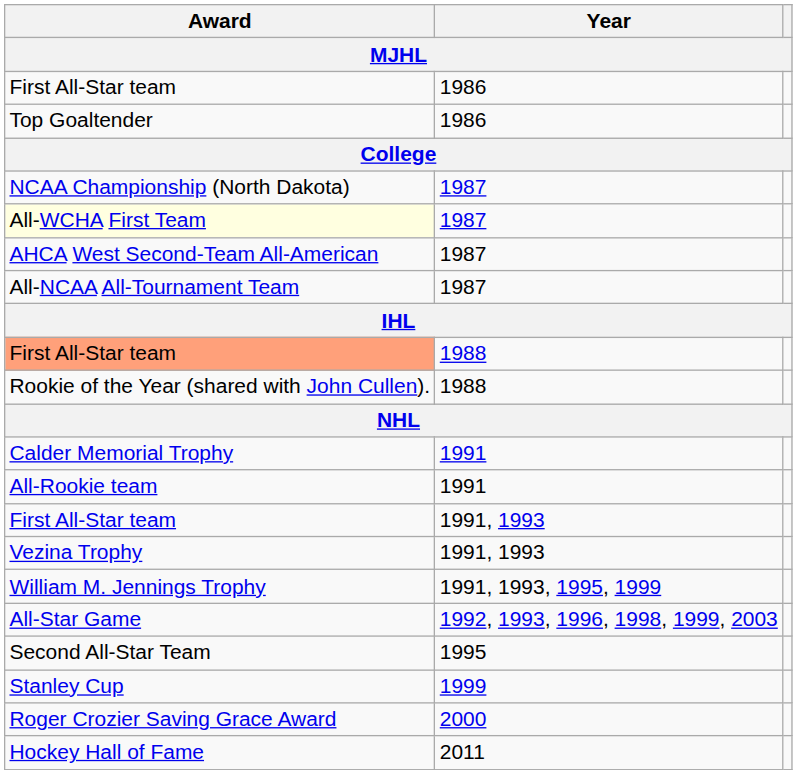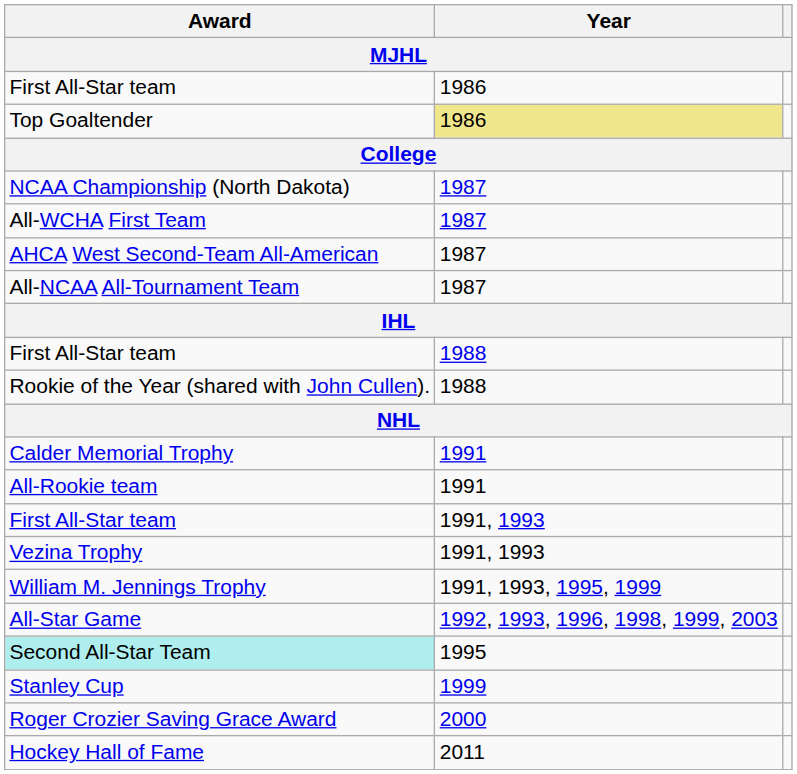(463, 120) no background -> (463, 120) khaki background
(108, 220) lightyellow background -> (108, 220) no background
(93, 353) lightsalmon background -> (93, 353) no background
(110, 652) no background -> (110, 652) paleturquoise background
